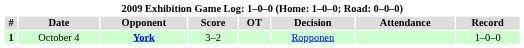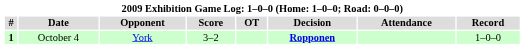(144, 37) bold -> (142, 37) normal
(313, 37) normal -> (312, 37) bold
